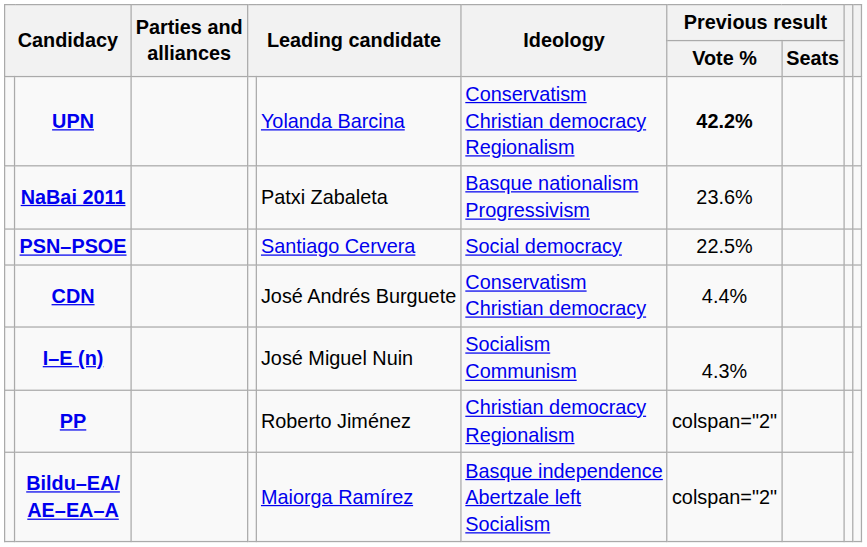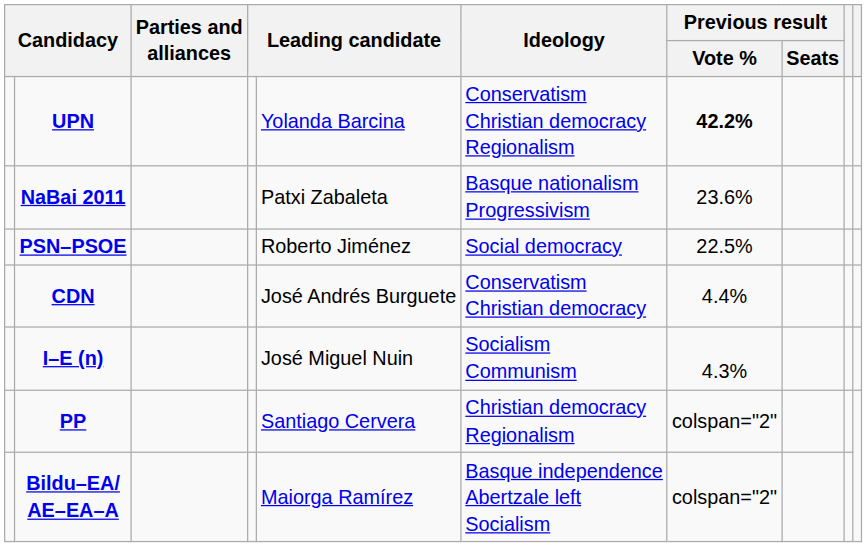(338, 246) Santiago Cervera -> (336, 246) Roberto Jiménez
(336, 421) Roberto Jiménez -> (338, 421) Santiago Cervera
